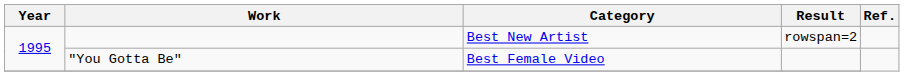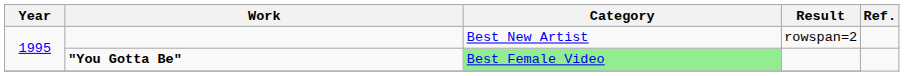(125, 60) normal -> (125, 60) bold
(536, 60) no background -> (536, 60) lightgreen background
